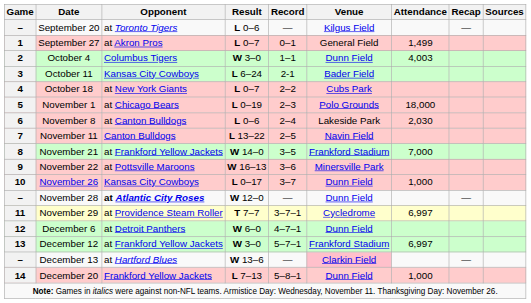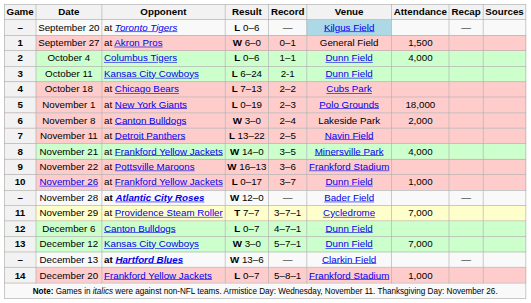(349, 27) no background -> (349, 27) lightblue background
(247, 43) L 0–7 -> (247, 43) W 6–0
(420, 43) 1,499 -> (420, 43) 1,500
(247, 58) W 3–0 -> (247, 58) L 0–6
(420, 58) 4,003 -> (420, 58) 4,000
(349, 74) Bader Field -> (349, 74) Dunn Field
(145, 89) at New York Giants -> (141, 89) at Chicago Bears
(247, 89) L 0–7 -> (247, 89) L 7–13
(141, 105) at Chicago Bears -> (145, 105) at New York Giants
(247, 120) L 0–6 -> (247, 120) W 3–0
(420, 120) 2,030 -> (420, 120) 2,000
(140, 136) Canton Bulldogs -> (145, 136) at Detroit Panthers
(349, 151) Frankford Stadium -> (349, 151) Minersville Park
(420, 151) 7,000 -> (420, 151) 4,000
(349, 167) Minersville Park -> (349, 167) Frankford Stadium
(151, 182) Kansas City Cowboys -> (163, 182) at Frankford Yellow Jackets
(349, 197) Dunn Field -> (349, 197) Bader Field
(420, 213) 6,997 -> (420, 213) 7,000
(145, 228) at Detroit Panthers -> (140, 228) Canton Bulldogs
(247, 228) W 6–0 -> (247, 228) L 0–7
(163, 244) at Frankford Yellow Jackets -> (151, 244) Kansas City Cowboys
(349, 244) Frankford Stadium -> (349, 244) Dunn Field
(420, 244) 6,997 -> (420, 244) 7,000
(141, 259) normal -> (144, 259) bold
(349, 259) pink background -> (349, 259) no background
(247, 275) L 7–13 -> (247, 275) L 0–7
(349, 275) Dunn Field -> (349, 275) Frankford Stadium
